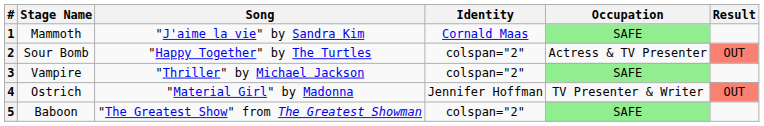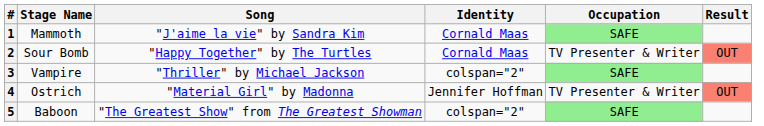(485, 53) colspan="2" -> (485, 53) Cornald Maas
(628, 53) Actress & TV Presenter -> (624, 53) TV Presenter & Writer
